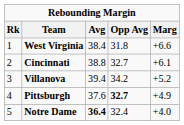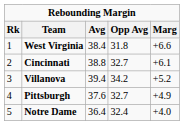(119, 96) bold -> (119, 96) normal
(97, 112) bold -> (97, 112) normal
